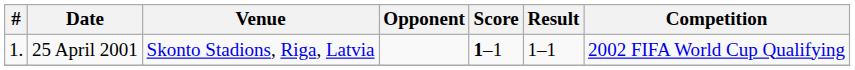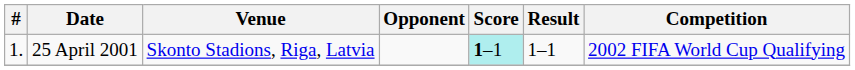(488, 49) no background -> (488, 49) paleturquoise background
